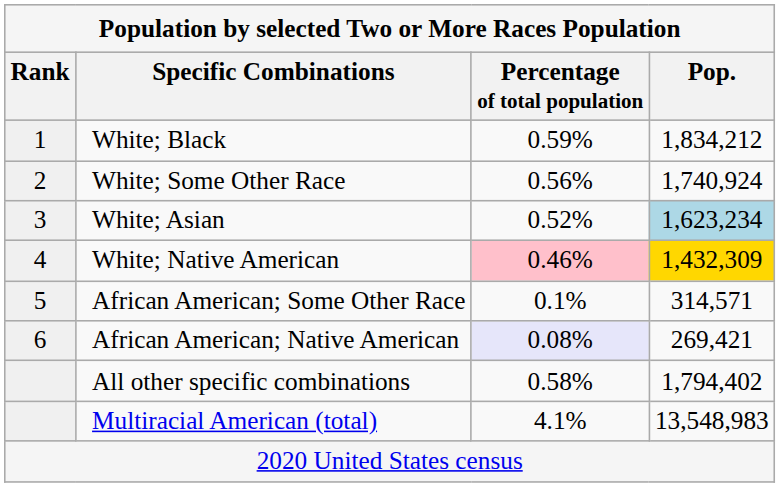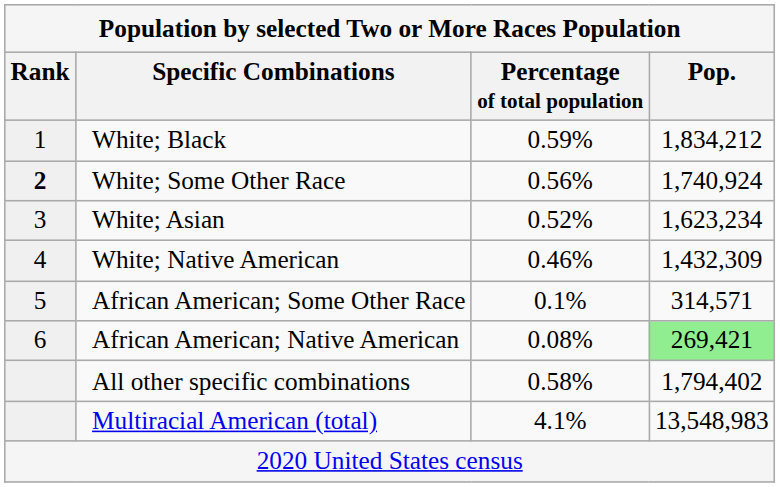(40, 180) normal -> (40, 180) bold
(712, 220) lightblue background -> (712, 220) no background
(560, 260) pink background -> (560, 260) no background
(712, 260) gold background -> (712, 260) no background
(560, 340) lavender background -> (560, 340) no background
(712, 340) no background -> (712, 340) lightgreen background
